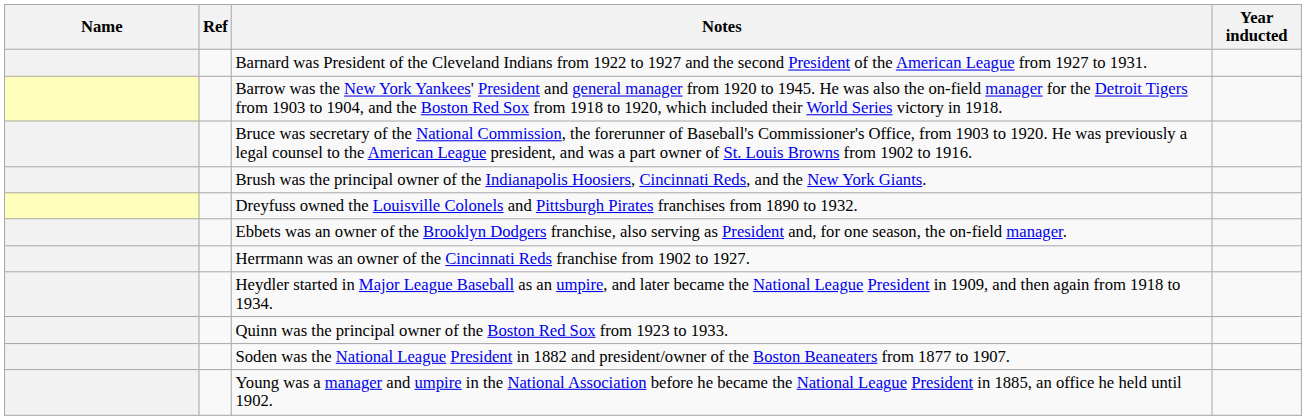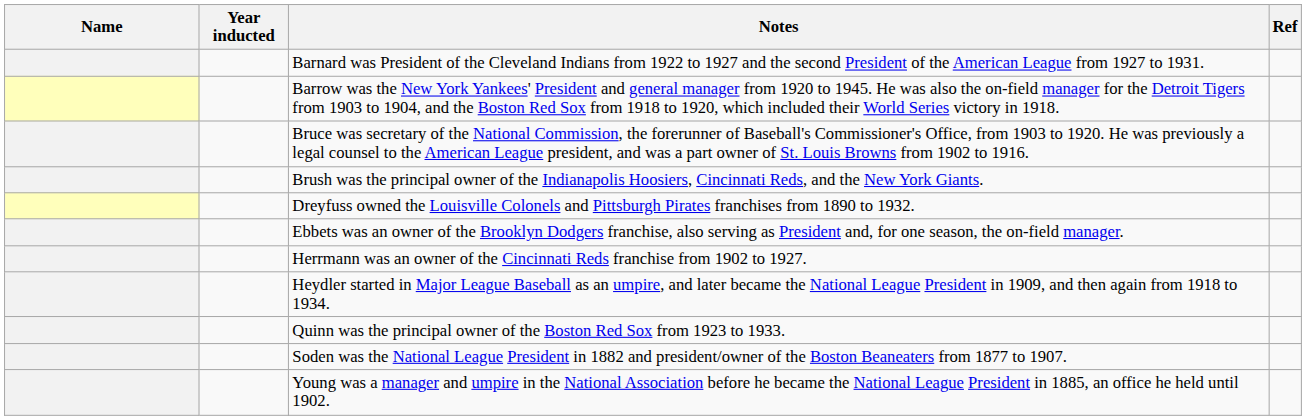columns swapped: (1257, 27) <-> (215, 27)
